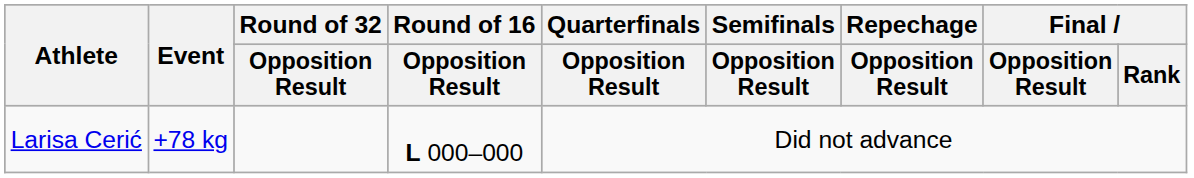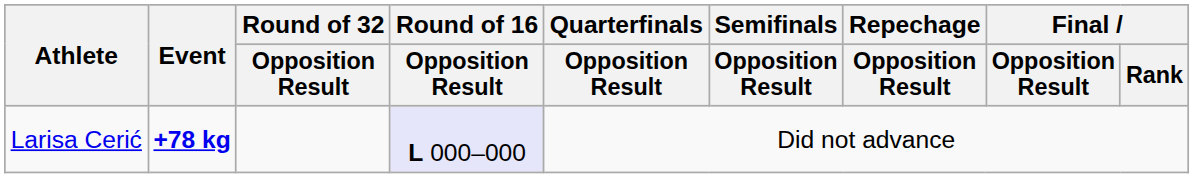(191, 140) normal -> (192, 140) bold
(464, 153) no background -> (467, 153) lavender background
